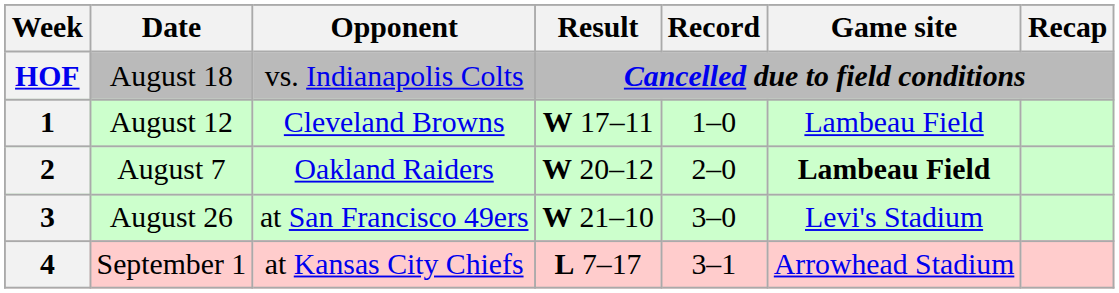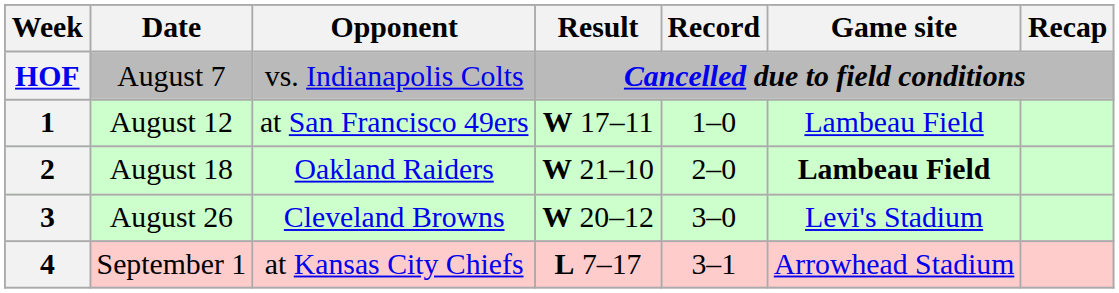(171, 75) August 18 -> (171, 75) August 7
(394, 122) Cleveland Browns -> (394, 122) at San Francisco 49ers
(171, 169) August 7 -> (171, 169) August 18
(598, 169) W 20–12 -> (598, 169) W 21–10
(394, 216) at San Francisco 49ers -> (394, 216) Cleveland Browns
(598, 216) W 21–10 -> (598, 216) W 20–12
